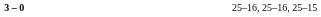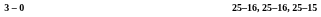(275, 7) normal -> (275, 7) bold
